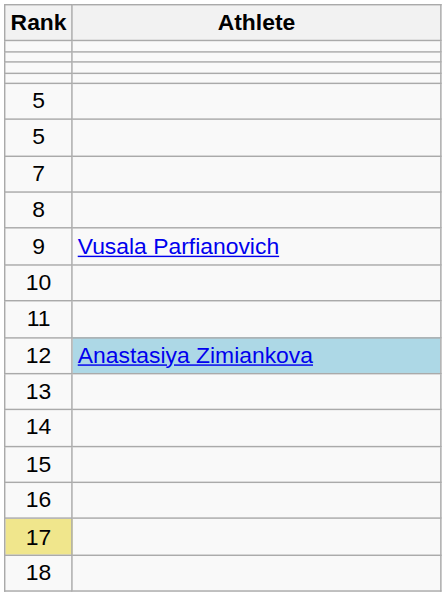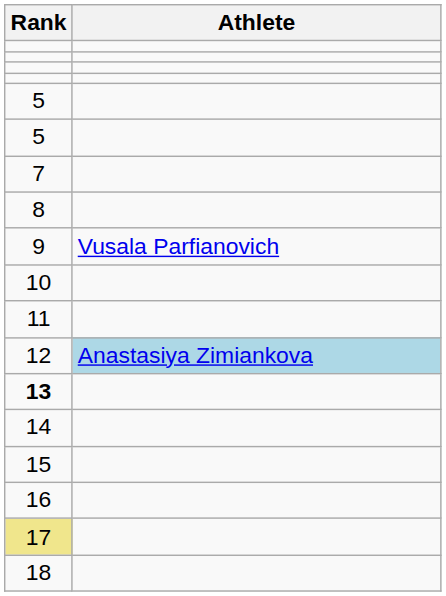(39, 391) normal -> (39, 391) bold
